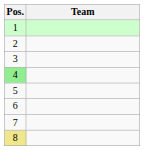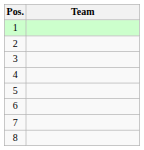(15, 75) lightgreen background -> (15, 75) no background
(15, 138) khaki background -> (15, 138) no background
